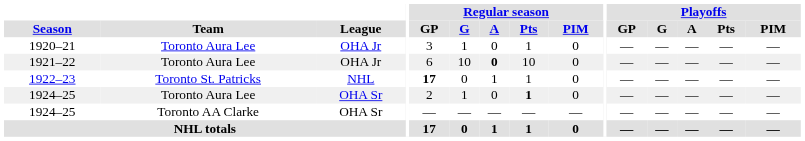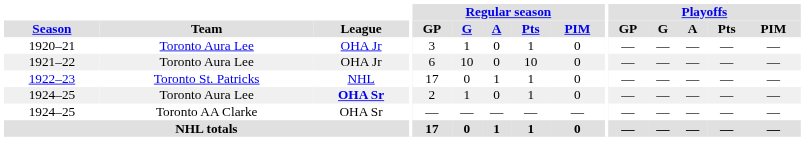(494, 62) bold -> (497, 62) normal
(429, 78) bold -> (432, 78) normal
(361, 95) normal -> (361, 95) bold
(529, 95) bold -> (531, 95) normal
